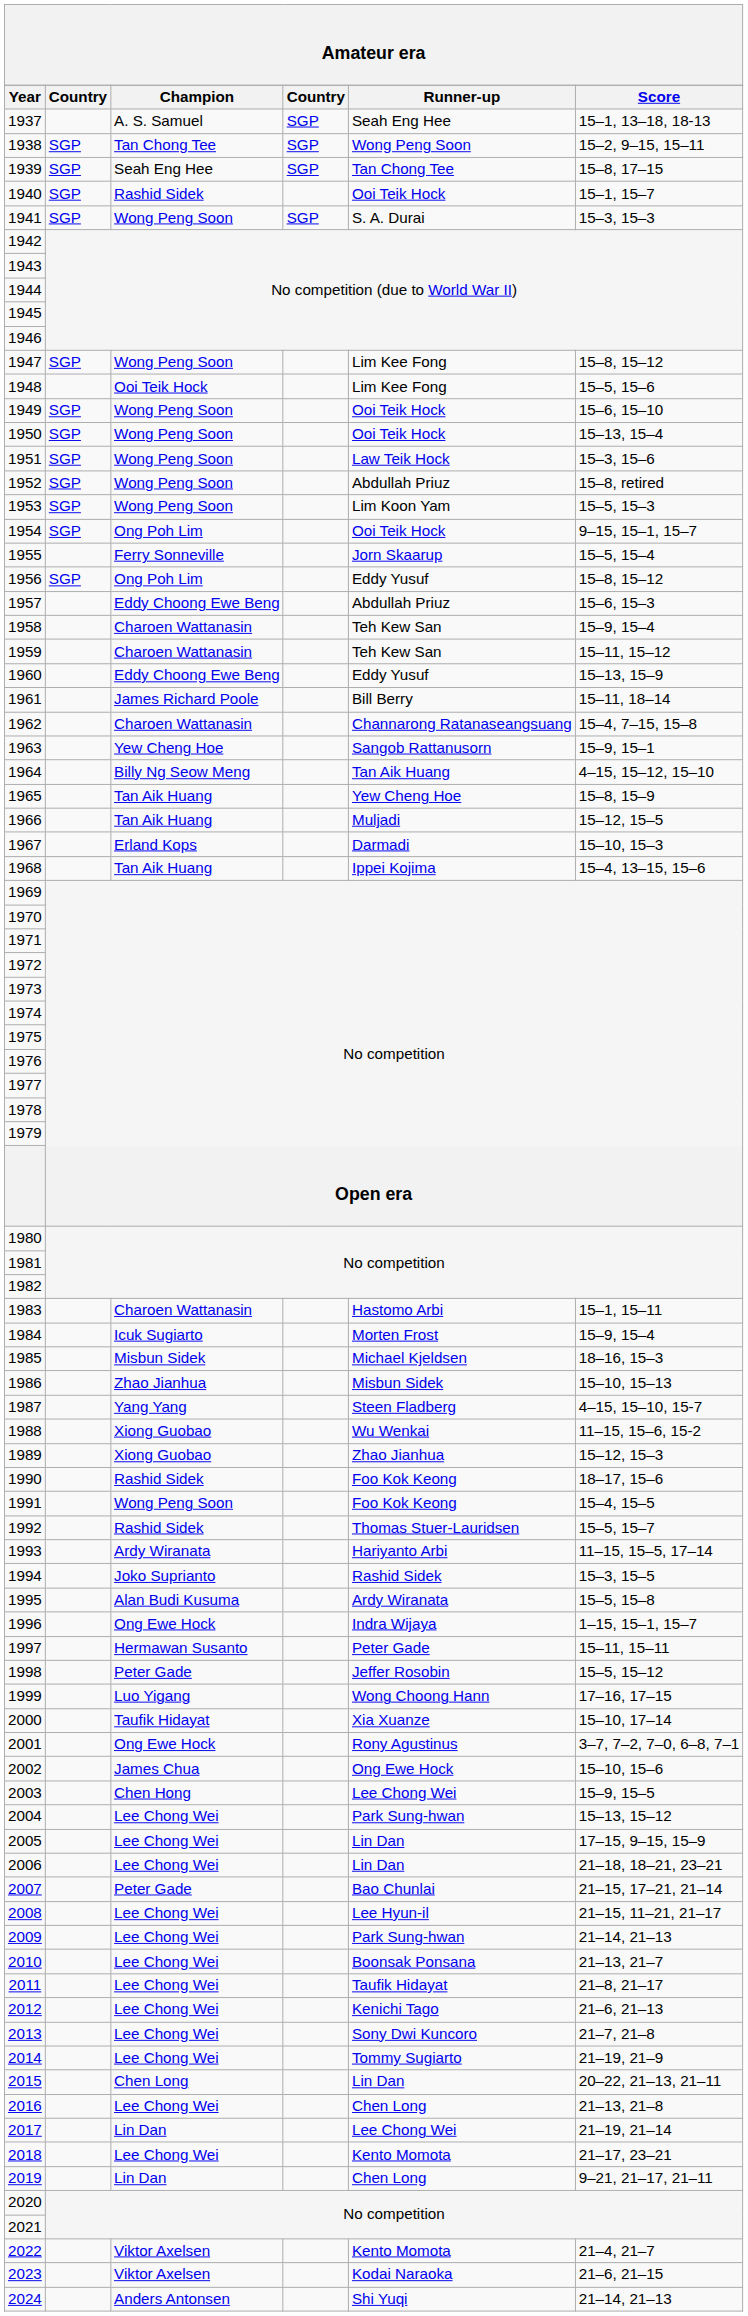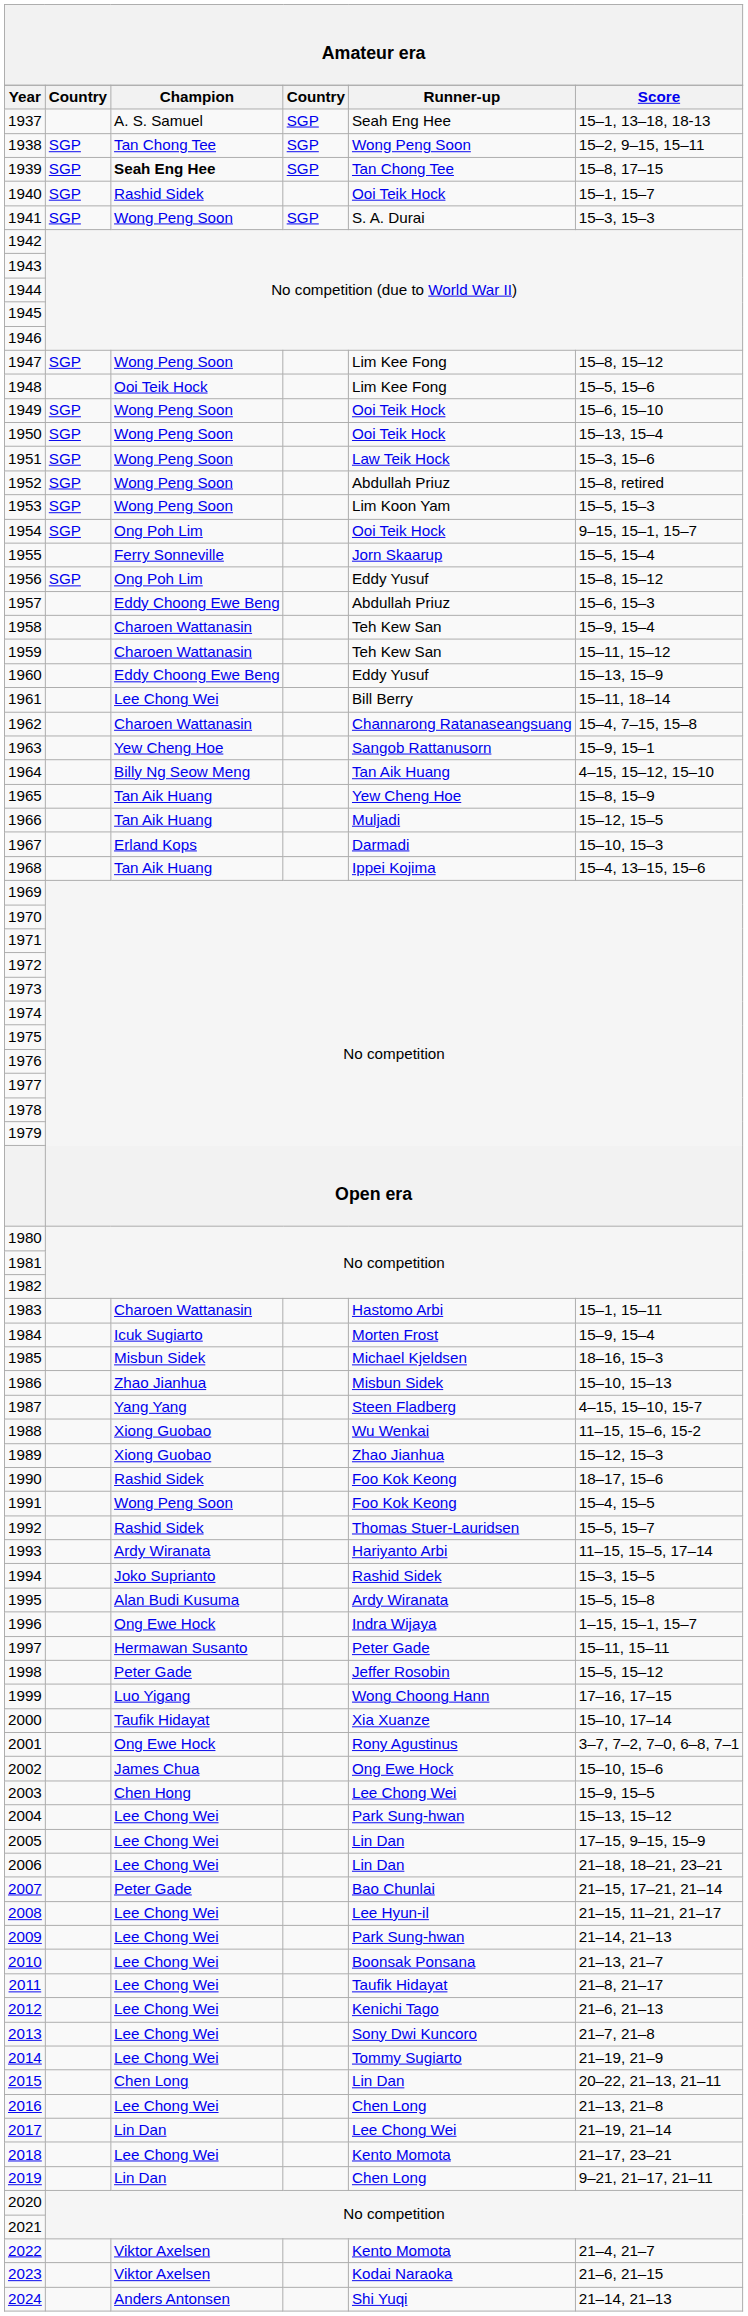(164, 169) normal -> (165, 169) bold
(186, 699) James Richard Poole -> (166, 699) Lee Chong Wei
